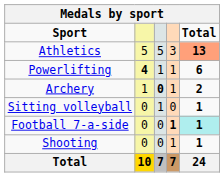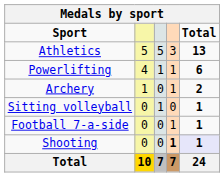(199, 51) lightsalmon background -> (199, 51) no background
(145, 70) bold -> (145, 70) normal
(160, 88) bold -> (160, 88) normal
(173, 125) bold -> (173, 125) normal
(199, 125) paleturquoise background -> (199, 125) no background
(173, 144) normal -> (173, 144) bold
(199, 144) no background -> (199, 144) lavender background
